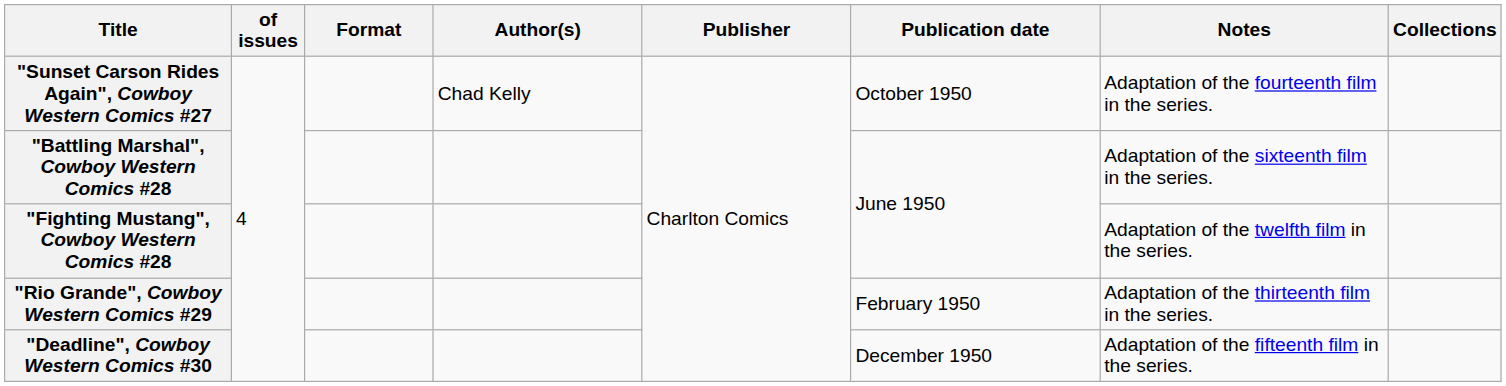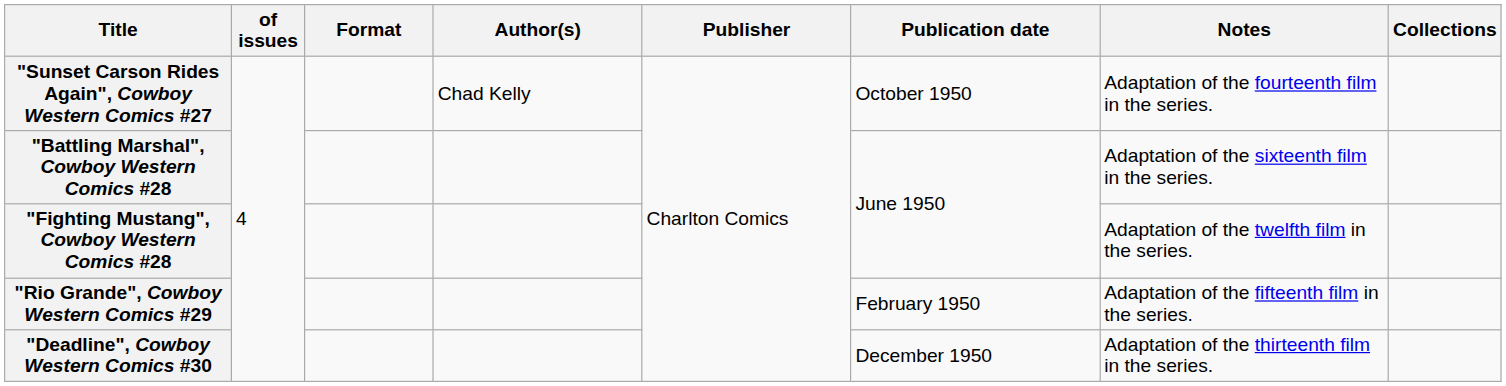(1237, 303) Adaptation of the thirteenth film in the series. -> (1241, 303) Adaptation of the fifteenth film in the series.
(1241, 355) Adaptation of the fifteenth film in the series. -> (1237, 355) Adaptation of the thirteenth film in the series.
